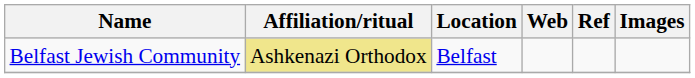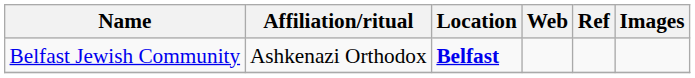(338, 55) khaki background -> (338, 55) no background
(467, 55) normal -> (468, 55) bold
